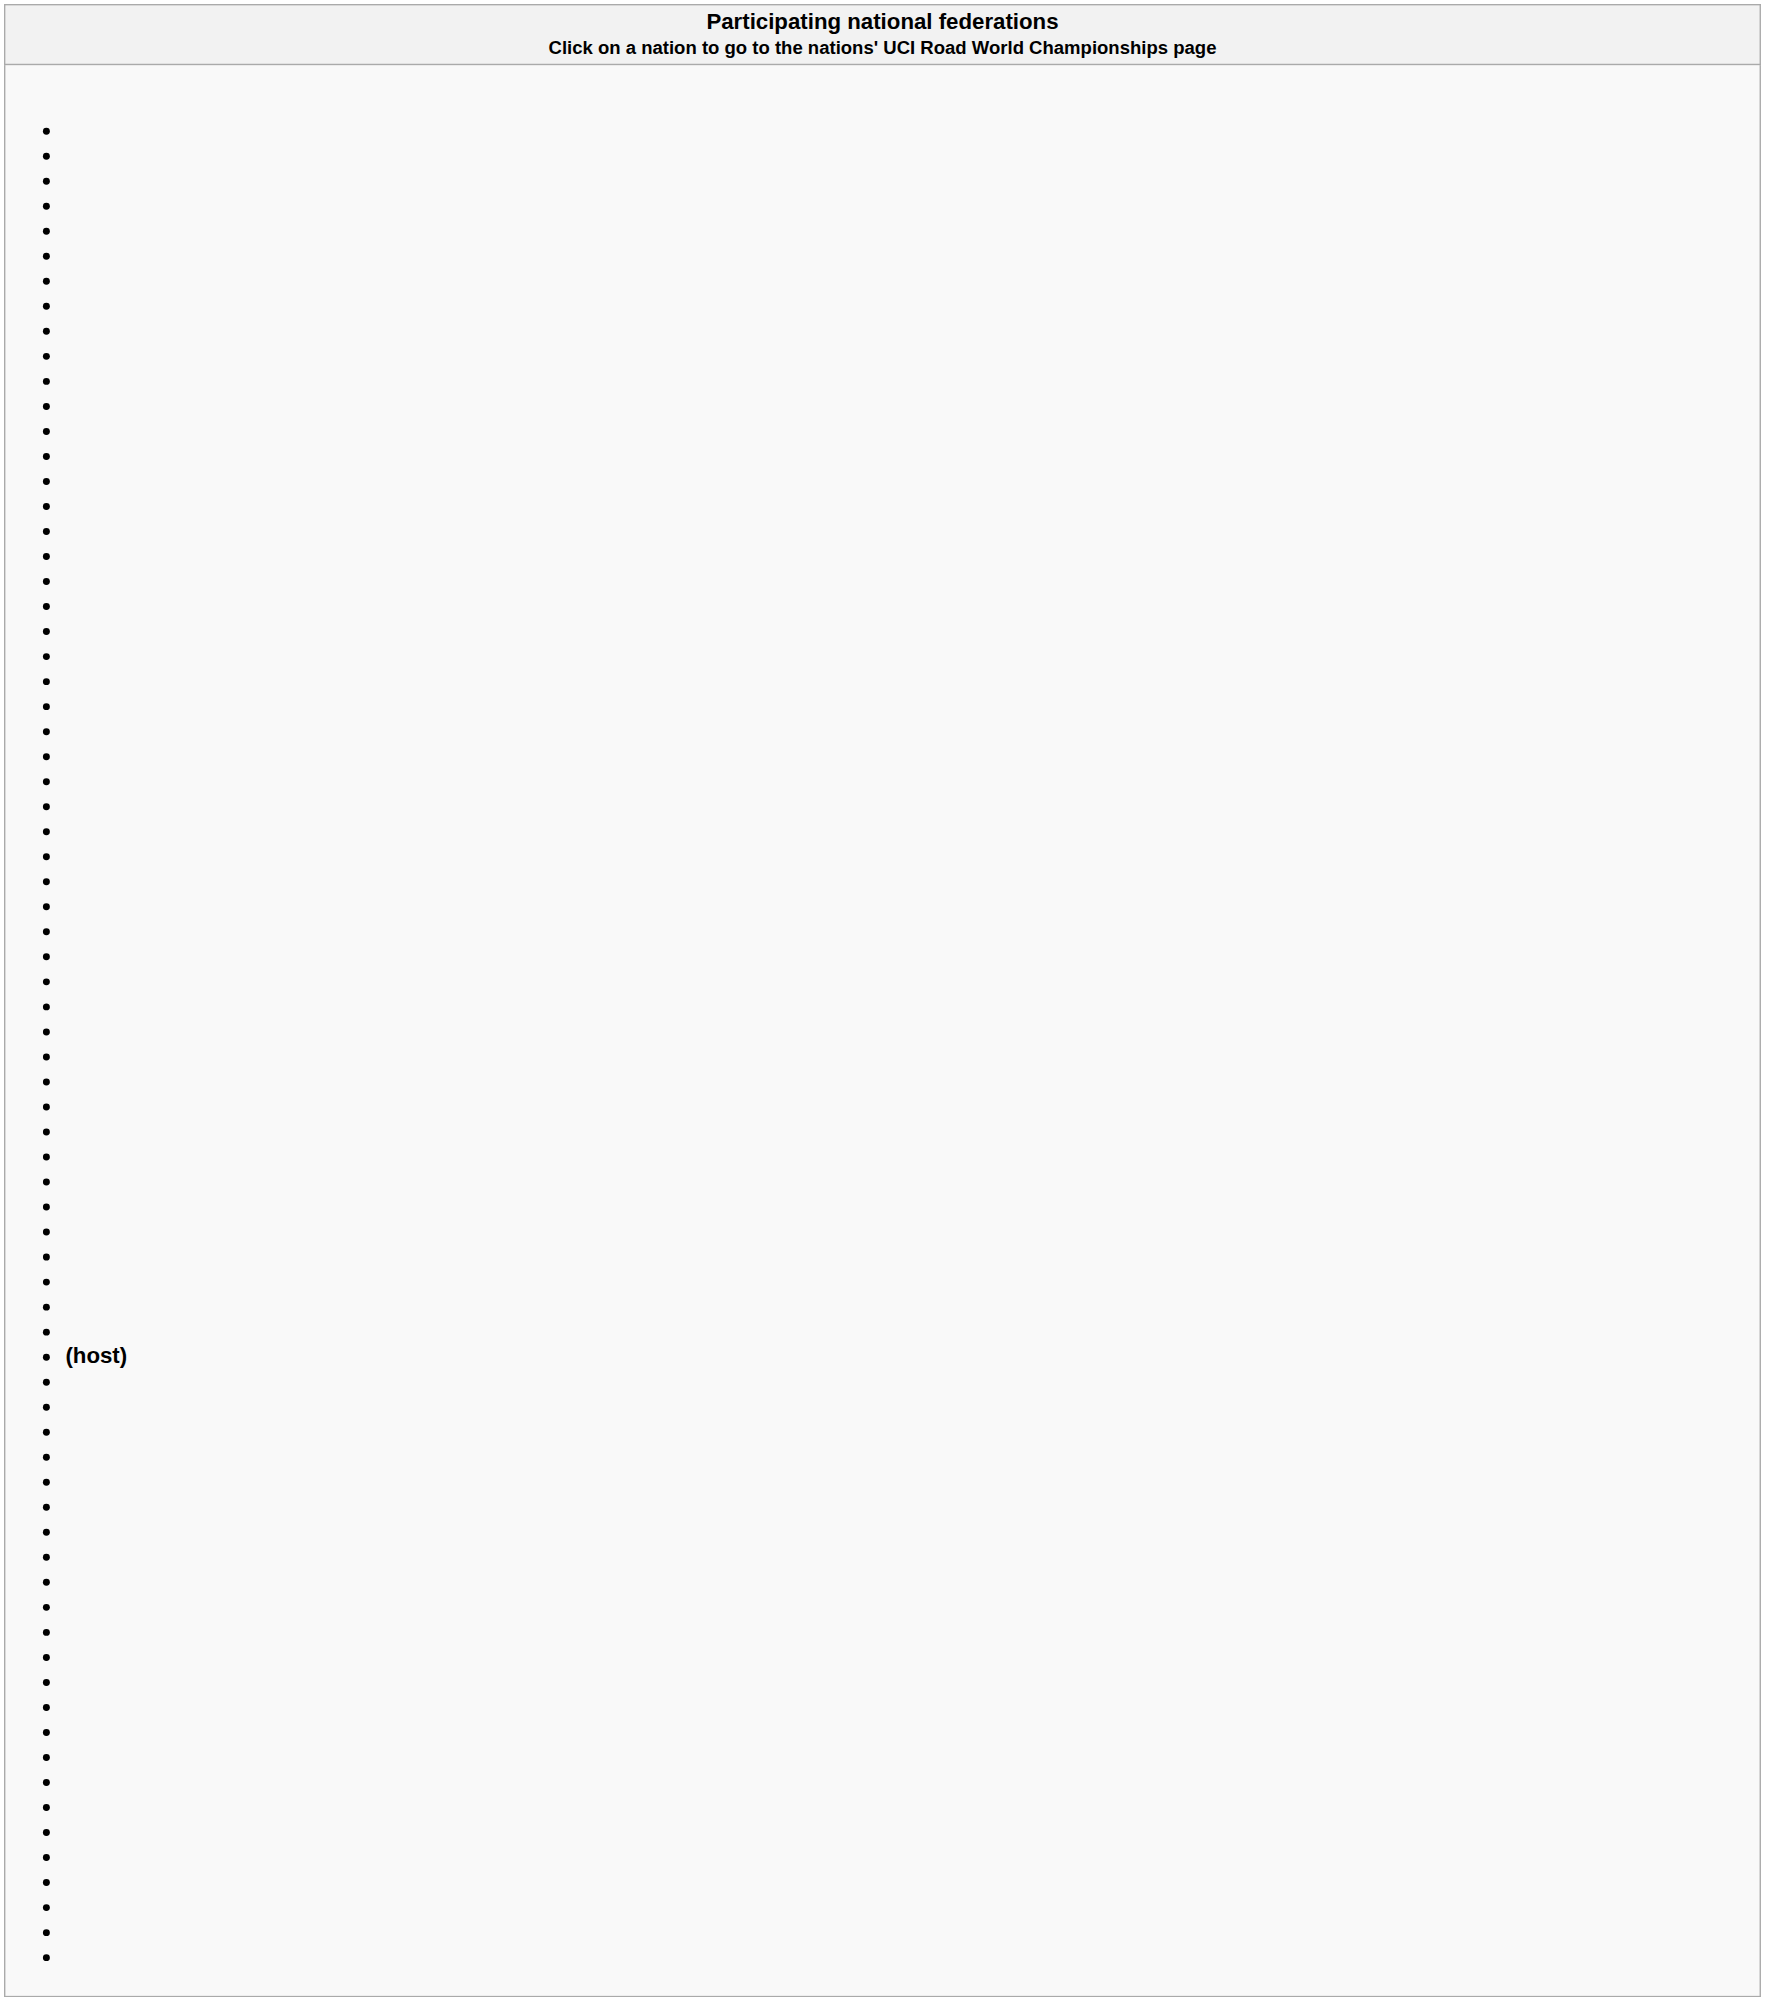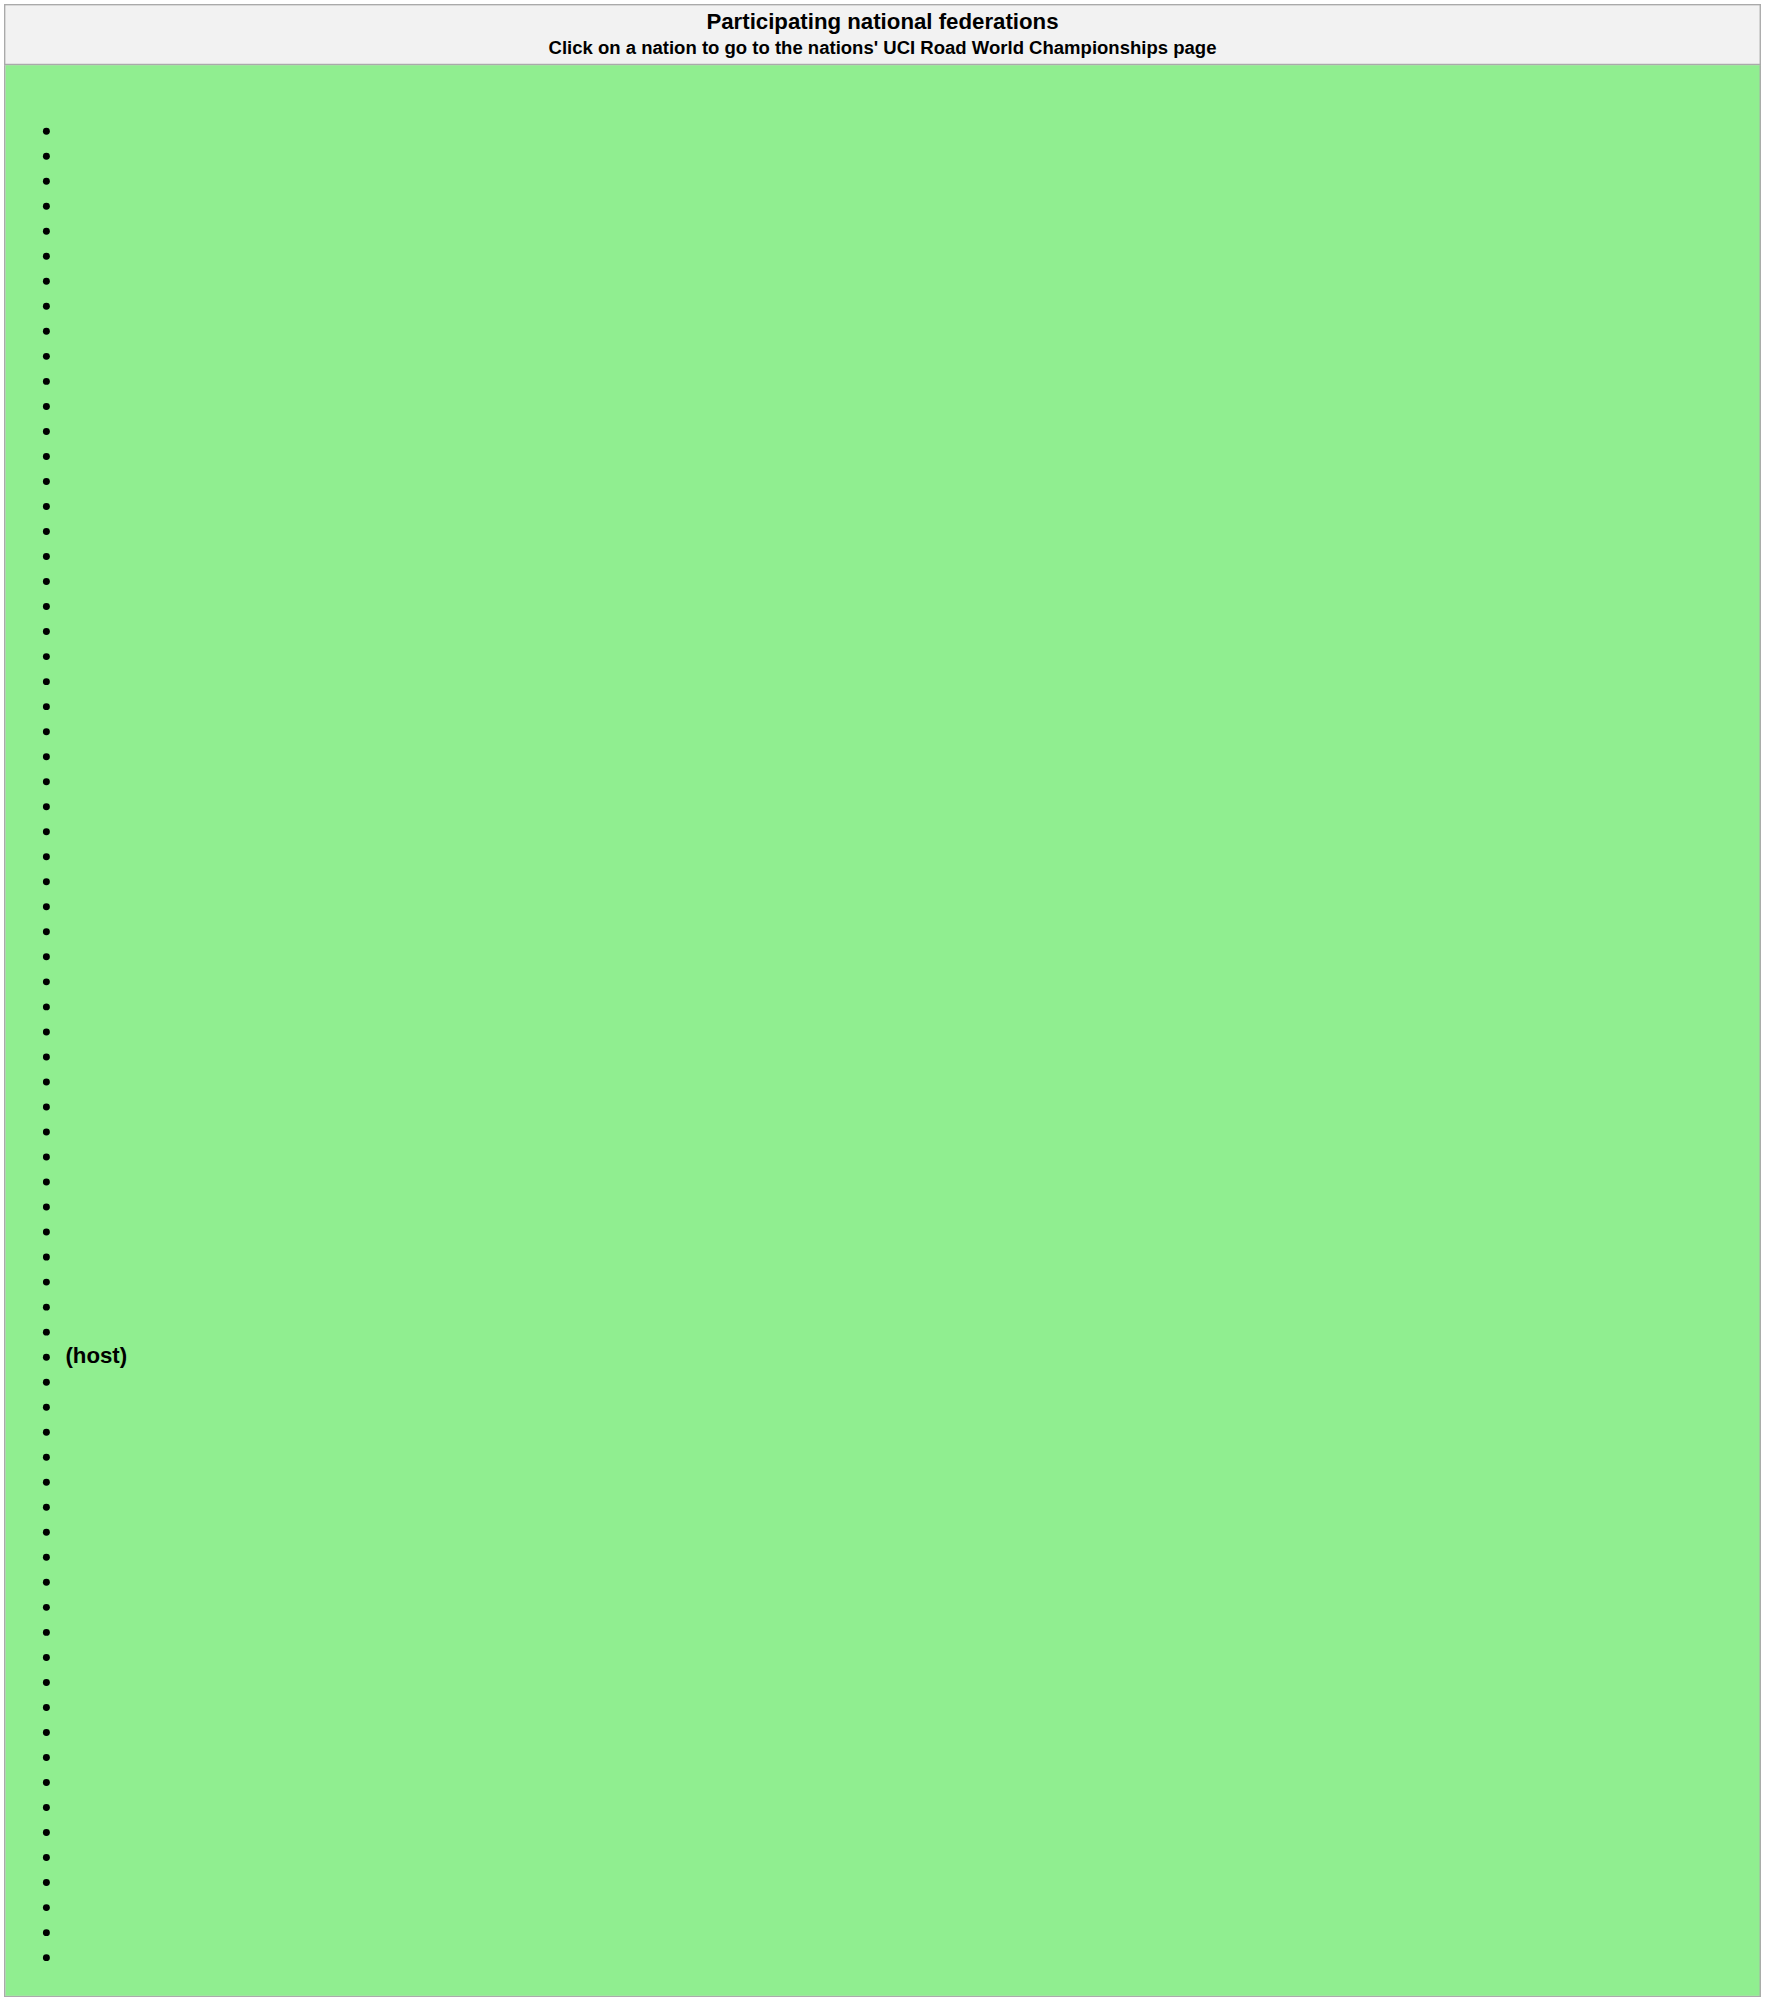(882, 1043) no background -> (882, 1043) lightgreen background
